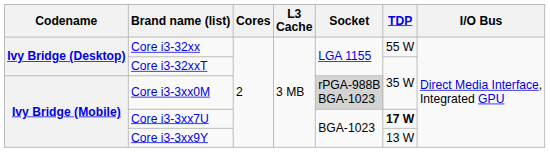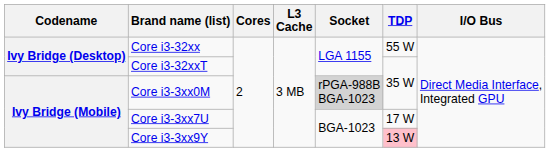(400, 118) bold -> (400, 118) normal
(400, 137) no background -> (400, 137) pink background
